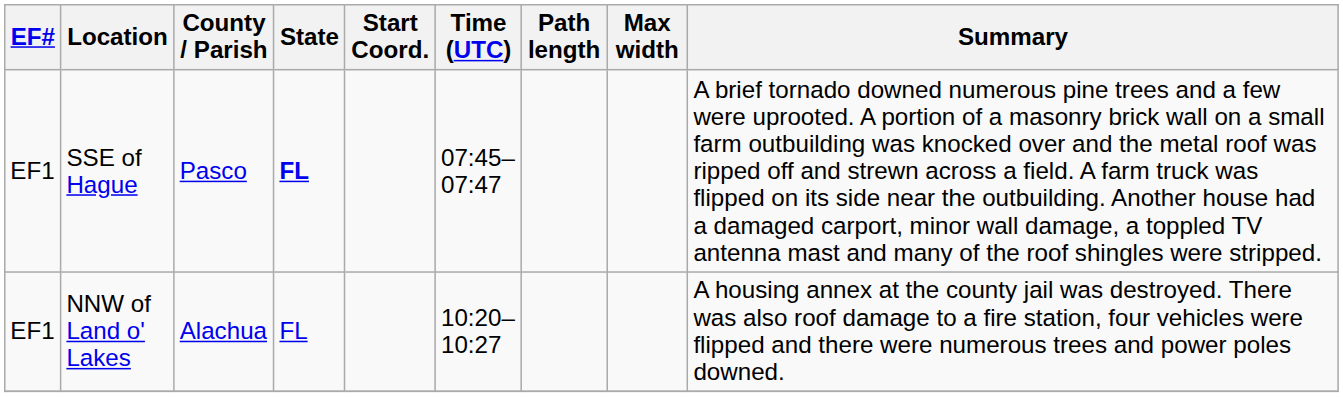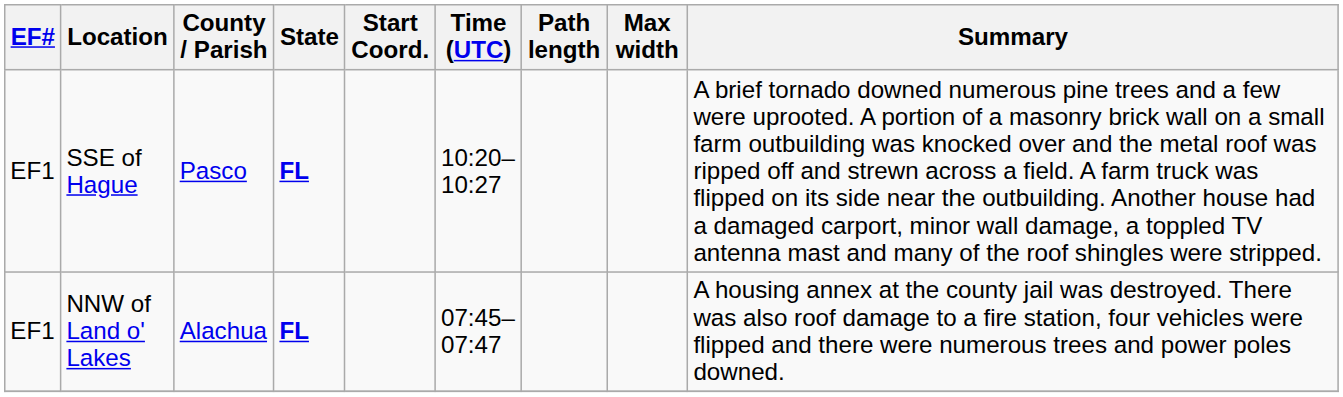(478, 170) 07:45–07:47 -> (478, 170) 10:20–10:27
(294, 331) normal -> (294, 331) bold
(478, 331) 10:20–10:27 -> (478, 331) 07:45–07:47
